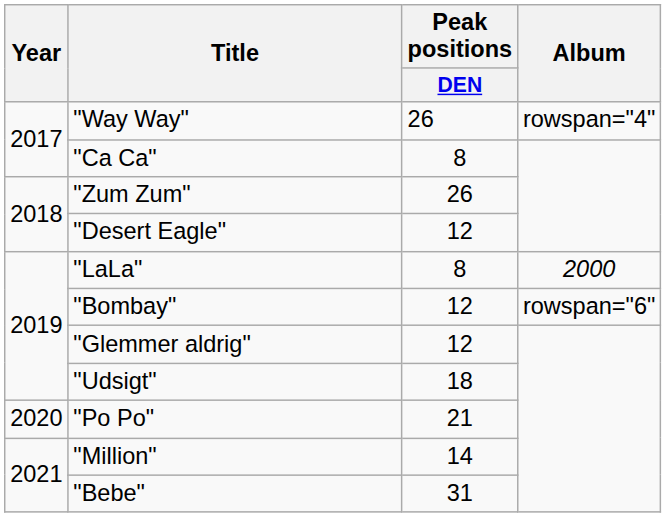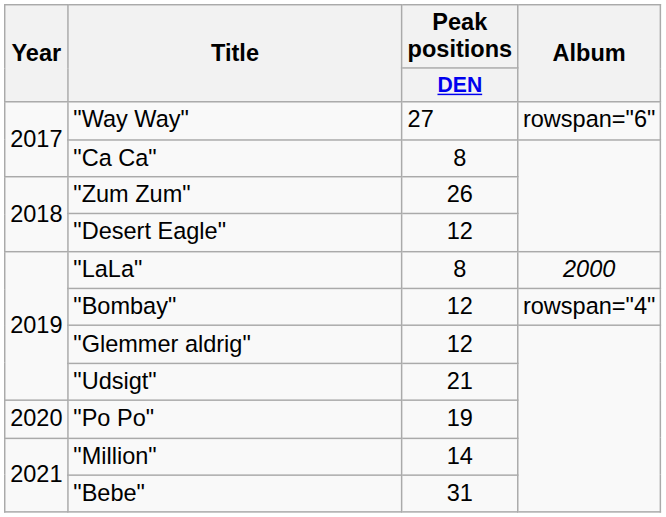(421, 120) 26 -> (421, 120) 27
(589, 120) rowspan="4" -> (589, 120) rowspan="6"
(589, 306) rowspan="6" -> (589, 306) rowspan="4"
(460, 381) 18 -> (460, 381) 21
(460, 418) 21 -> (460, 418) 19
